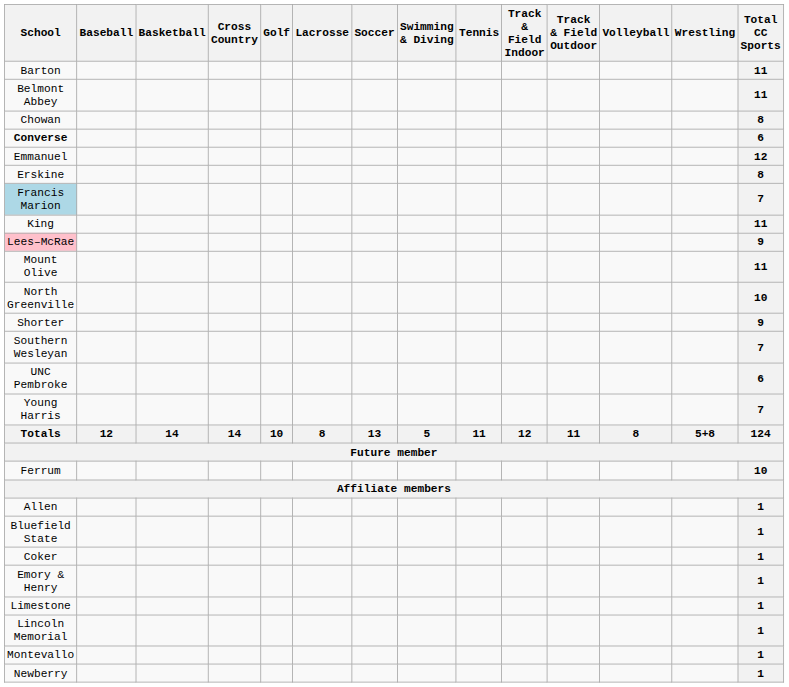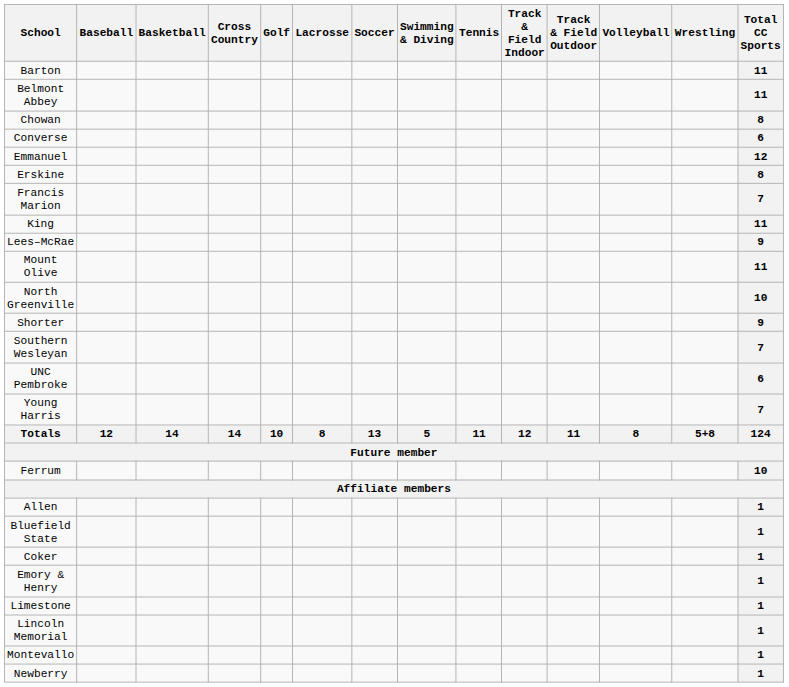(41, 138) bold -> (41, 138) normal
(41, 199) lightblue background -> (41, 199) no background
(41, 242) pink background -> (41, 242) no background
